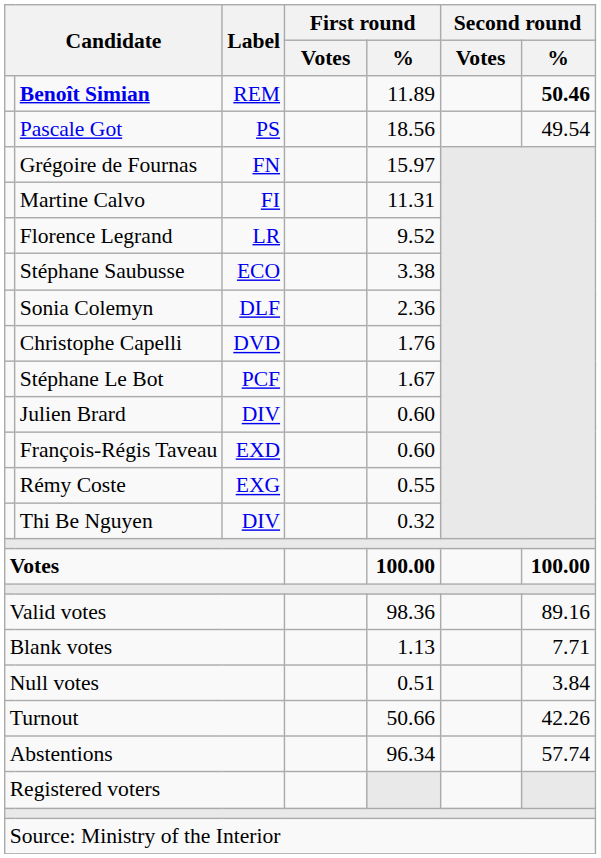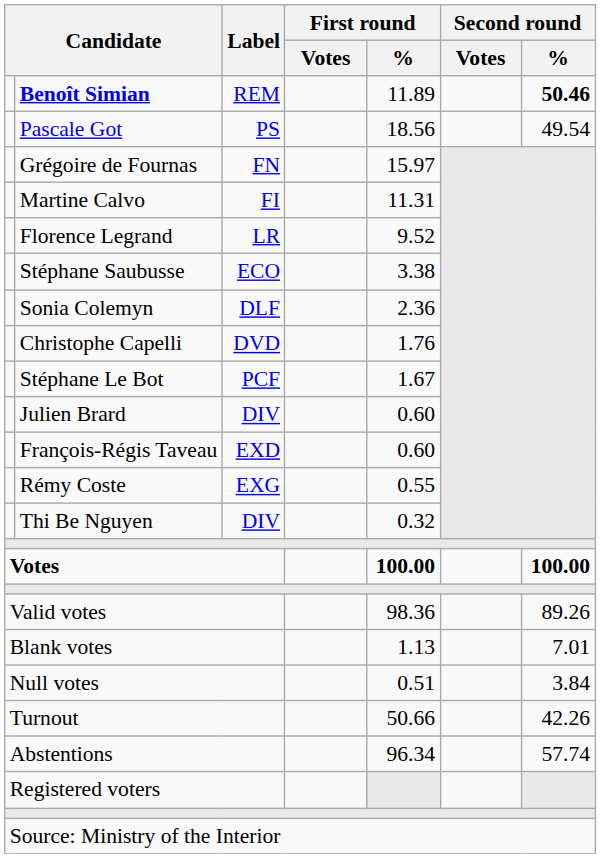(566, 611) 89.16 -> (566, 611) 89.26
(571, 647) 7.71 -> (571, 647) 7.01
